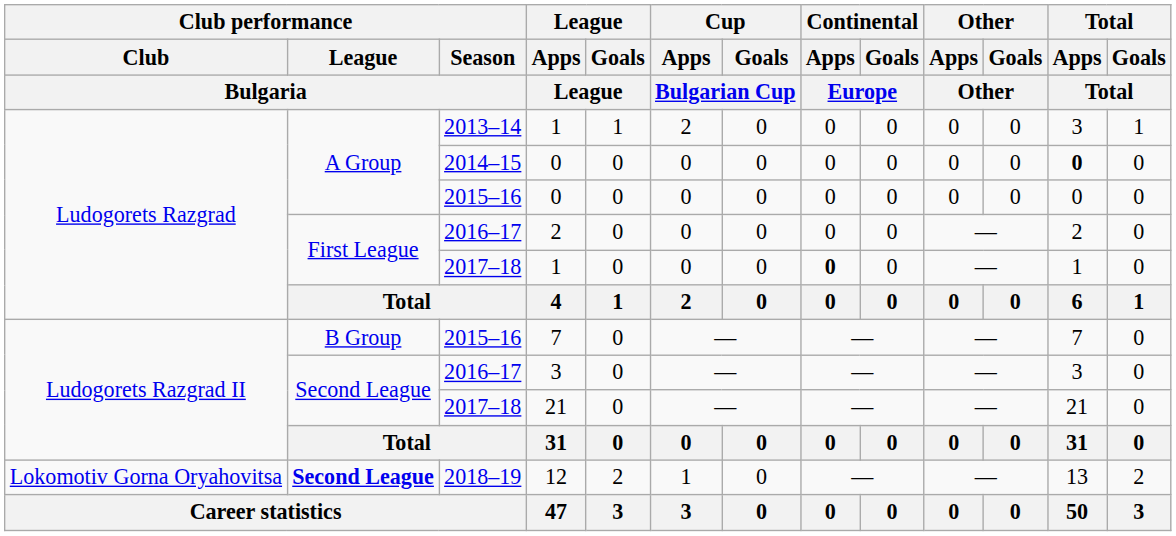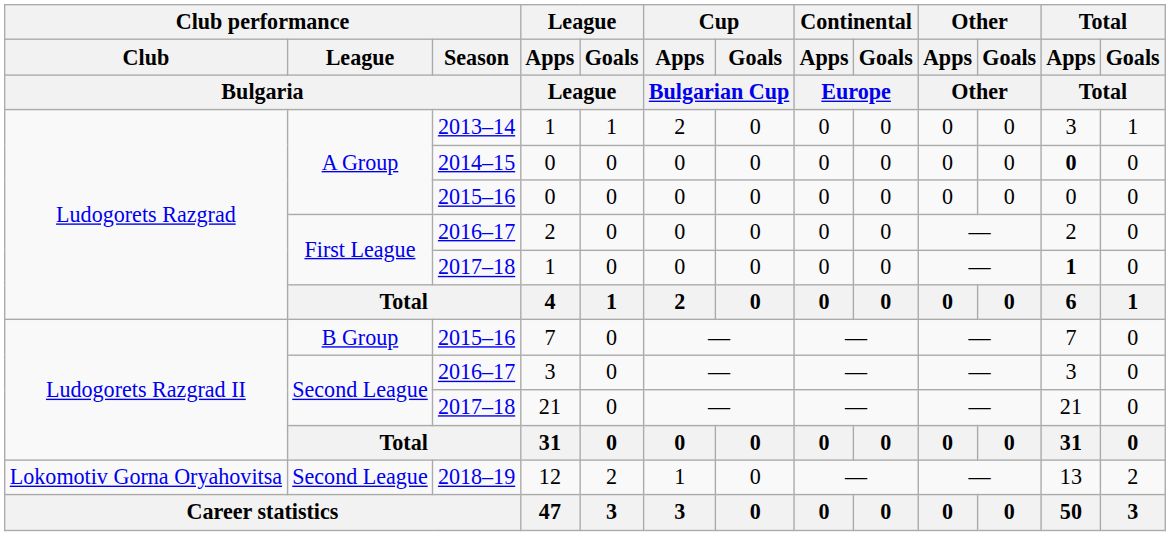(830, 267) bold -> (824, 267) normal
(1077, 267) normal -> (1071, 267) bold
(363, 477) bold -> (360, 477) normal
